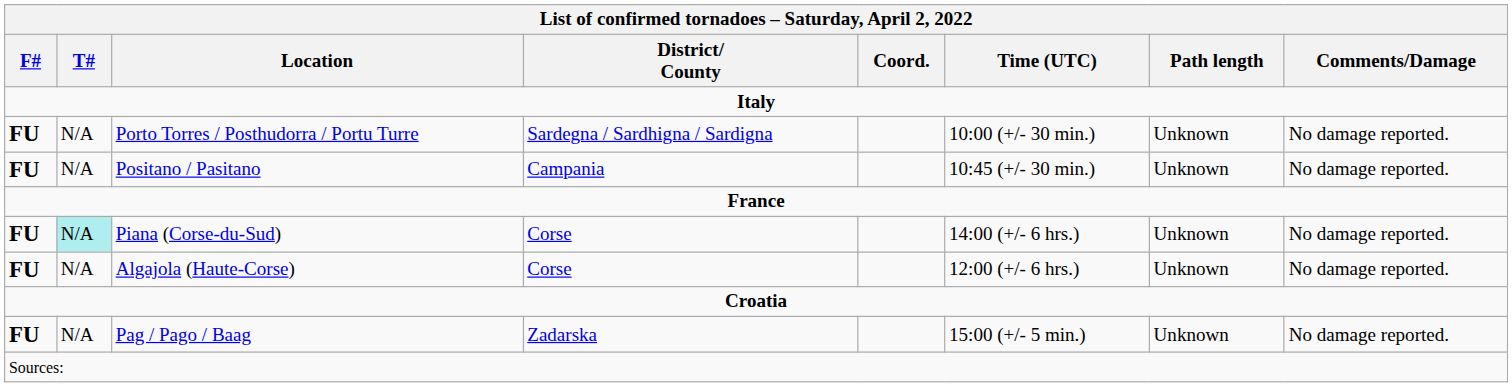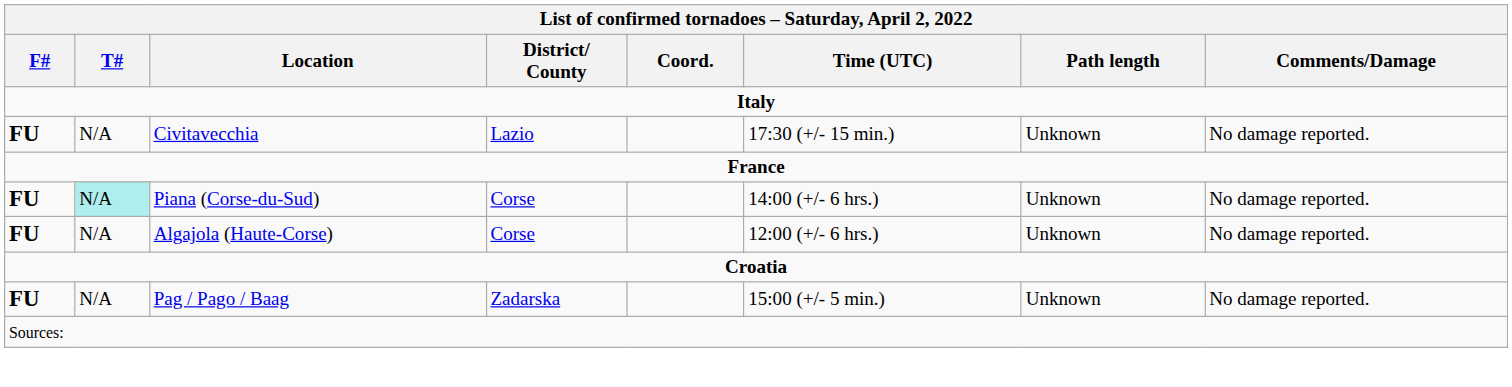- row: (267, 133)
- row: (188, 168)
+ row: (206, 133)
